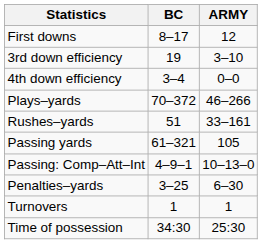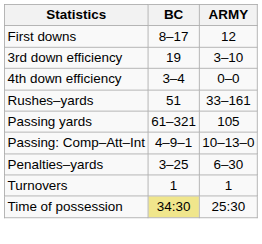- row: (44, 100)
(174, 228) no background -> (174, 206) khaki background
